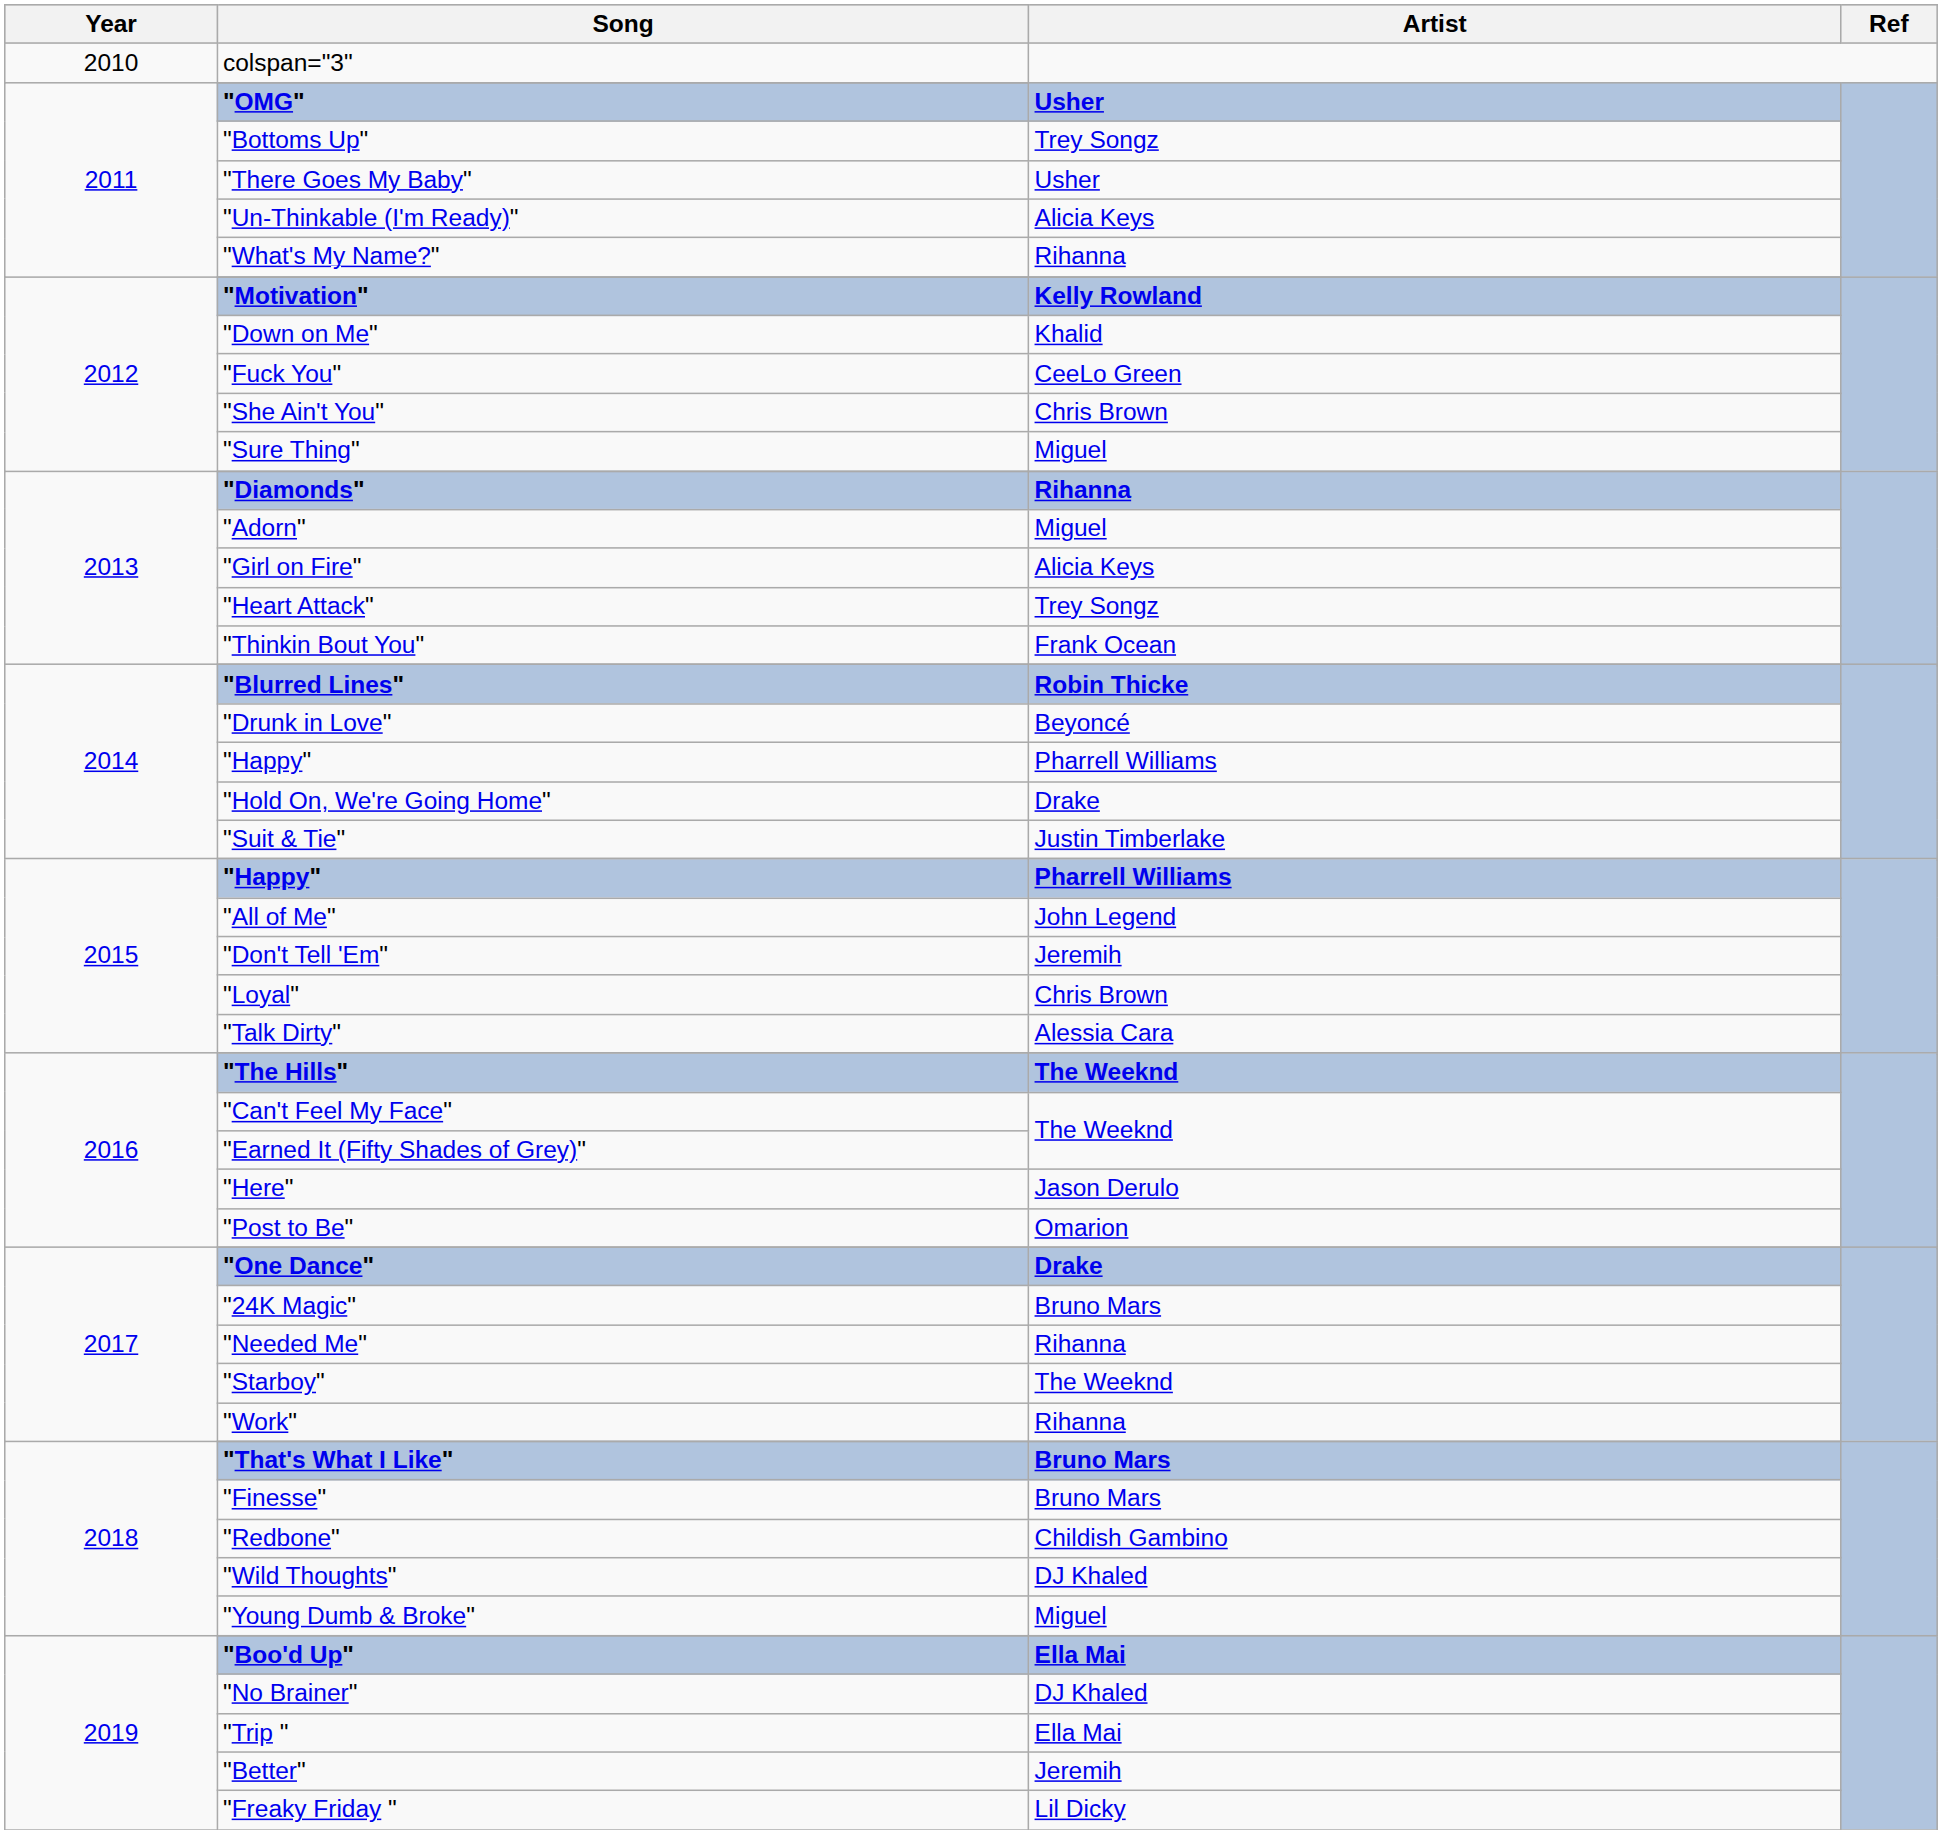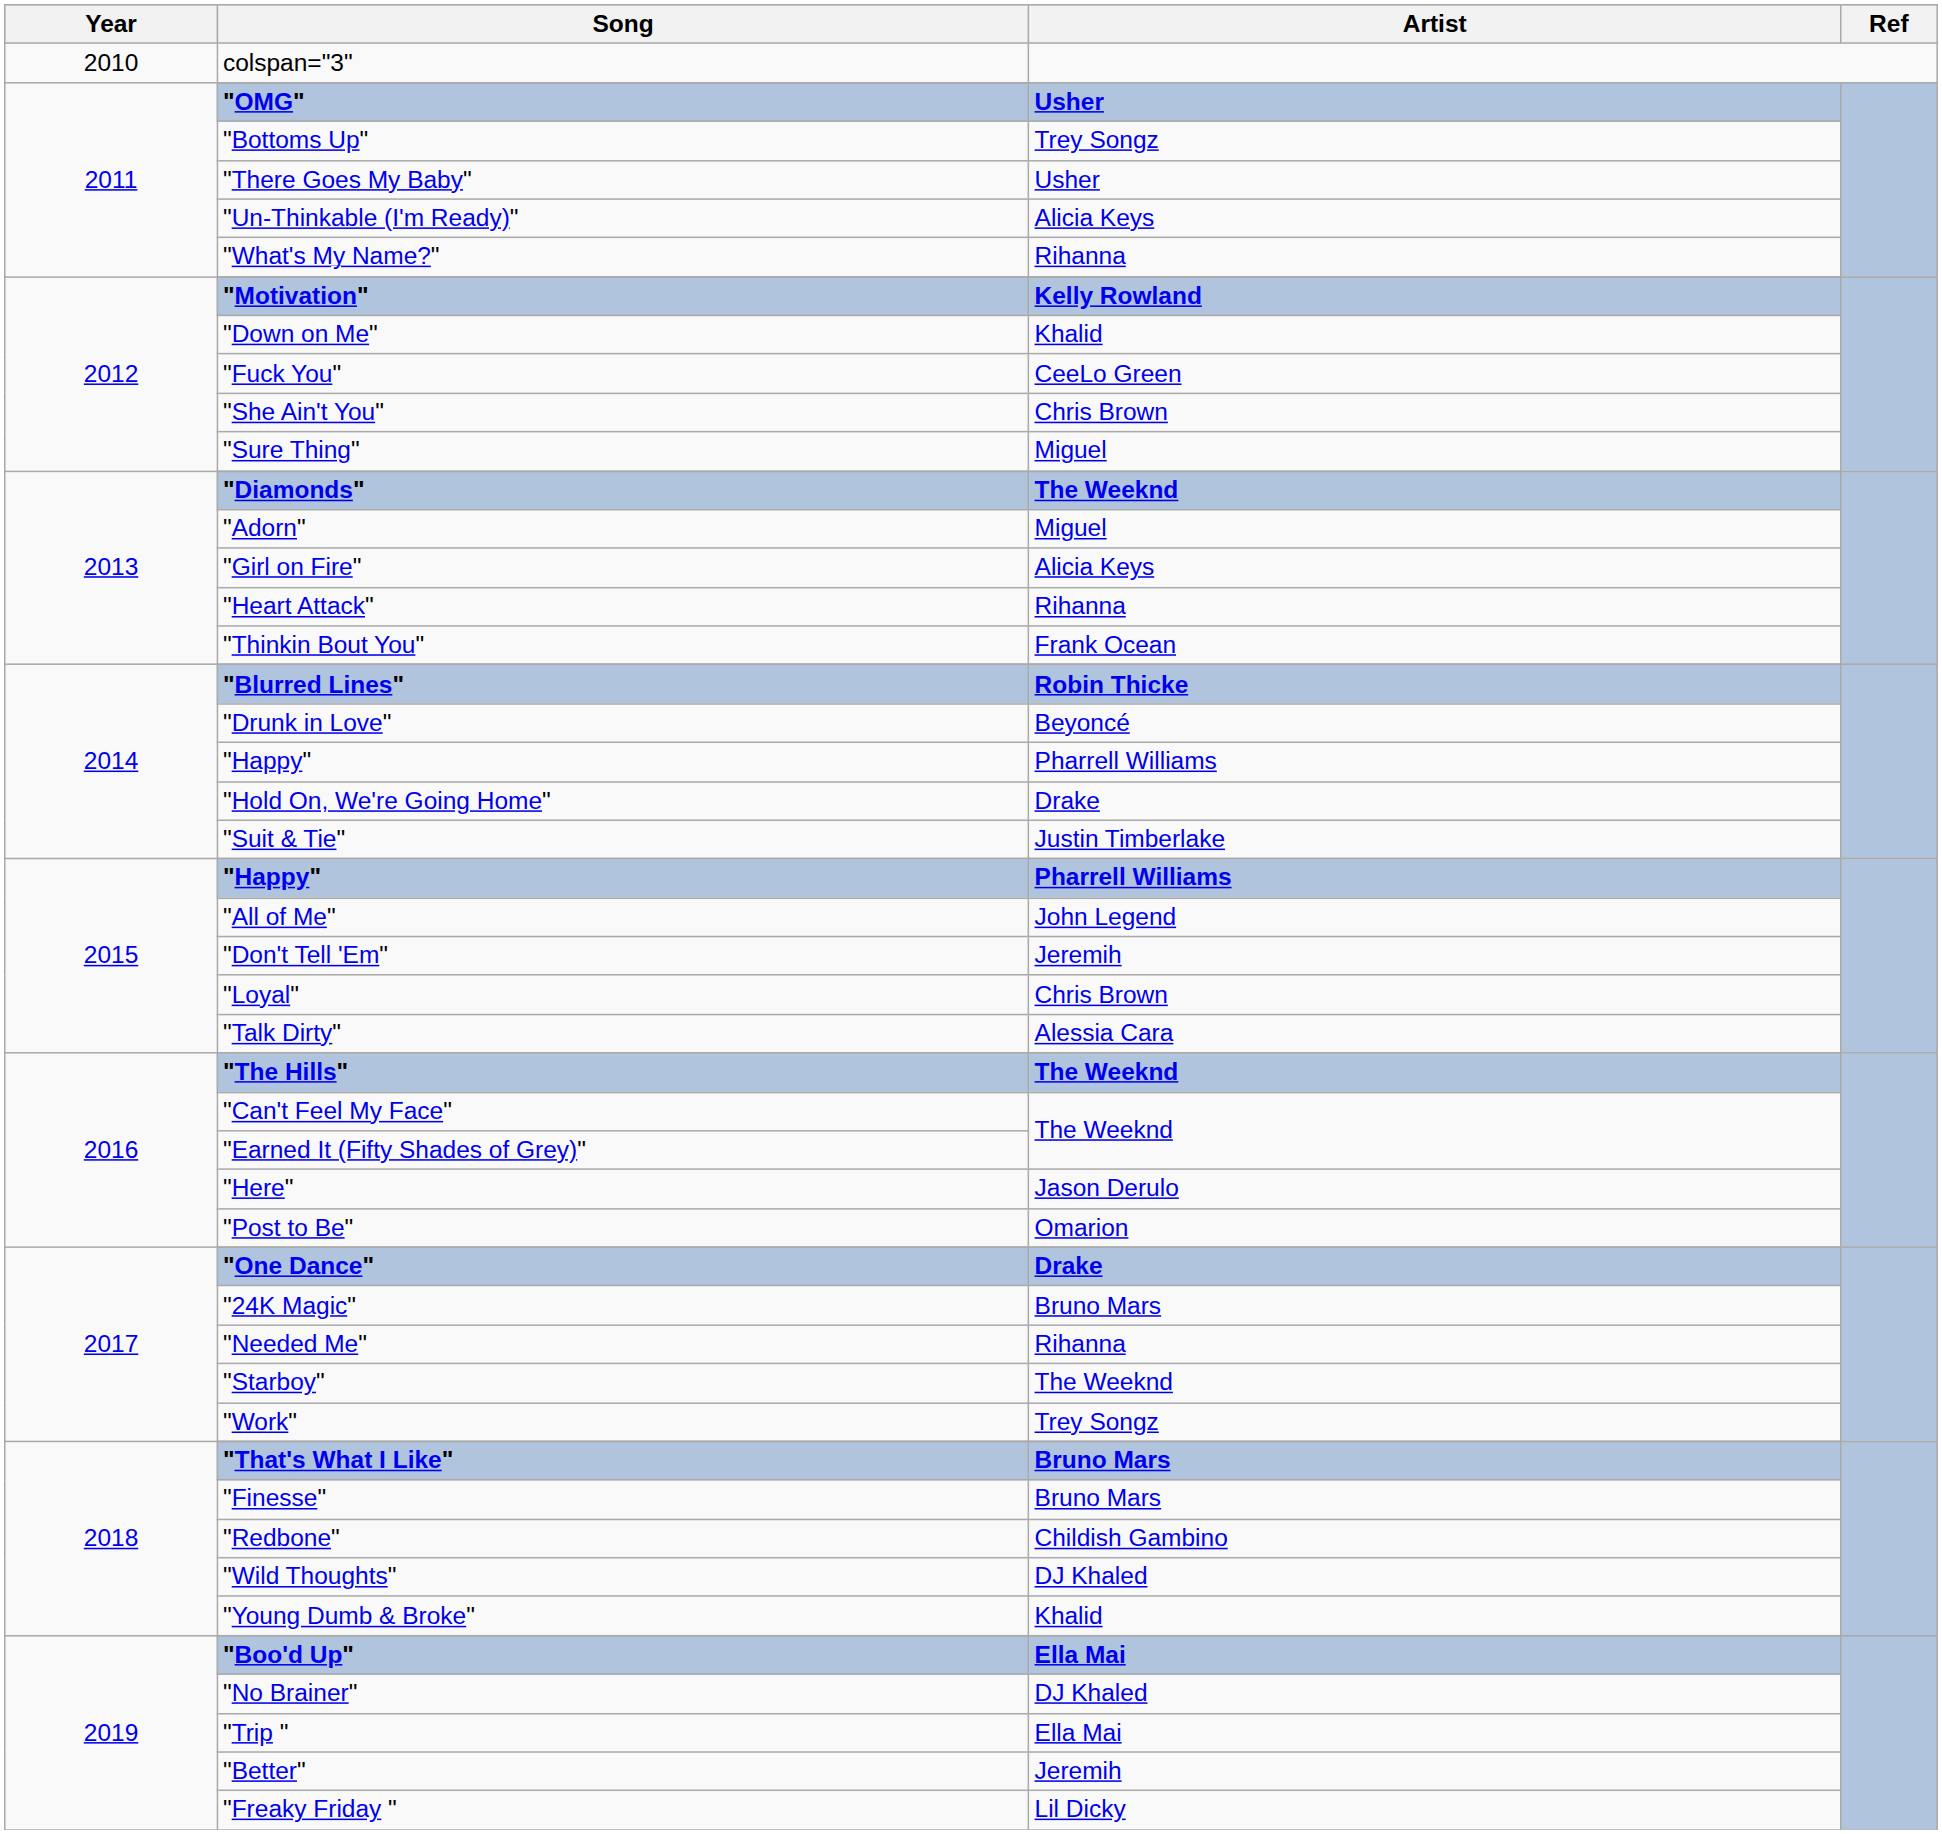(1083, 489) Rihanna -> (1106, 489) The Weeknd
(1097, 606) Trey Songz -> (1080, 606) Rihanna
(1080, 1421) Rihanna -> (1097, 1421) Trey Songz
(1071, 1615) Miguel -> (1069, 1615) Khalid
